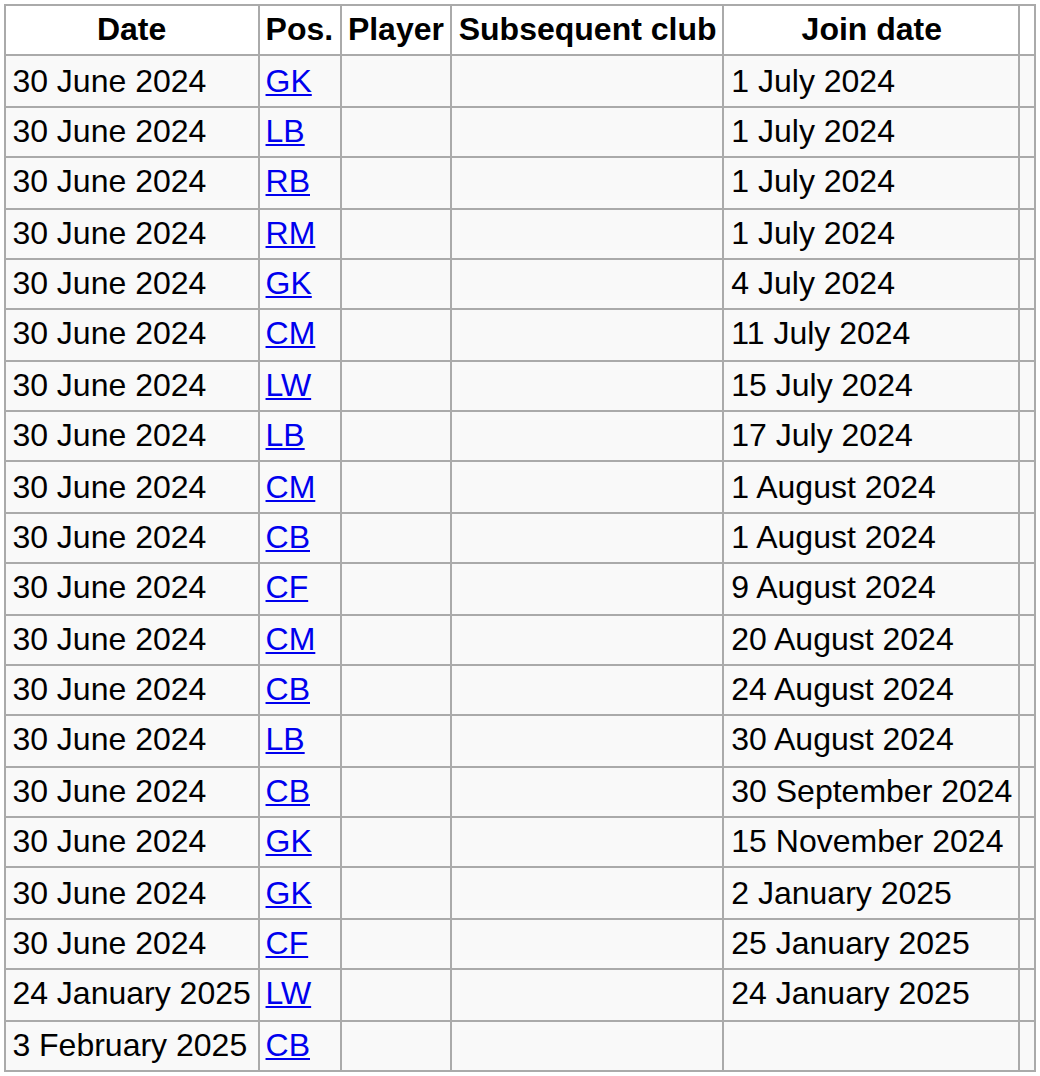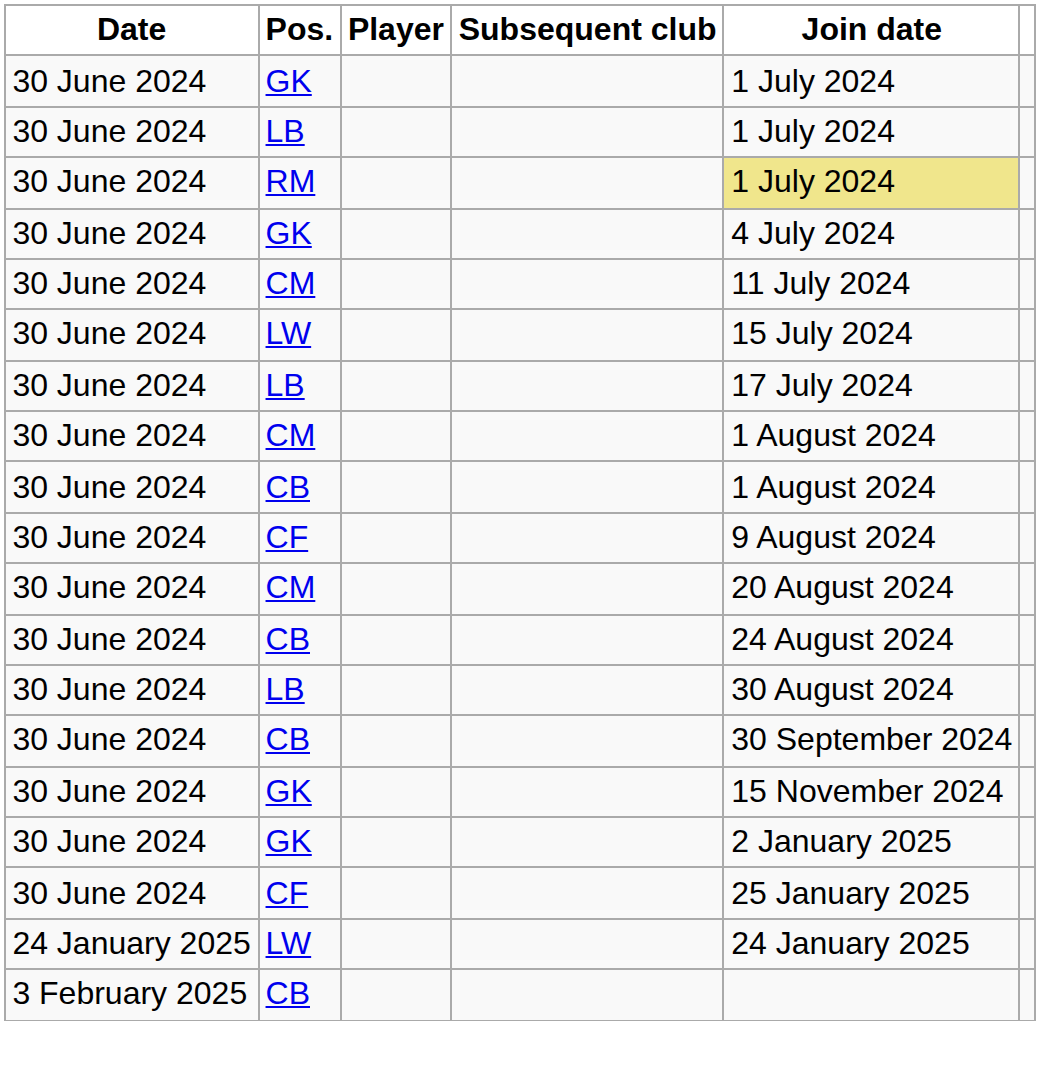- row: (109, 182)
(813, 232) no background -> (813, 182) khaki background
